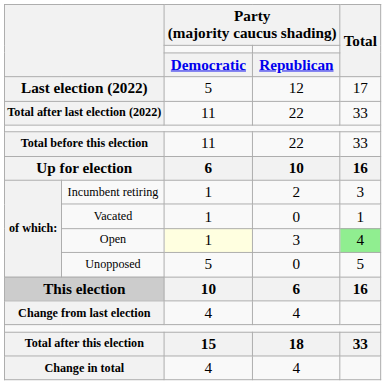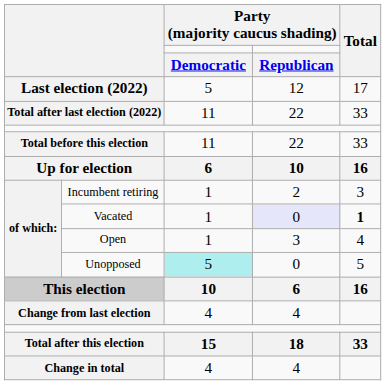(296, 216) no background -> (296, 216) lavender background
(360, 216) normal -> (360, 216) bold
(208, 240) lightyellow background -> (208, 240) no background
(360, 240) lightgreen background -> (360, 240) no background
(208, 264) no background -> (208, 264) paleturquoise background
